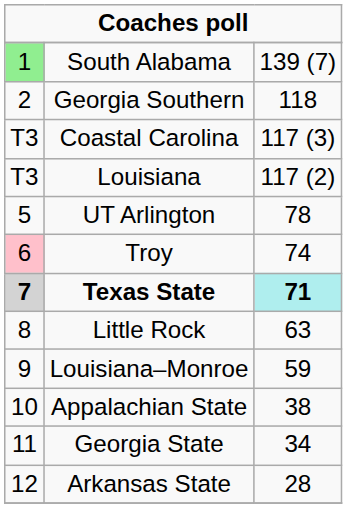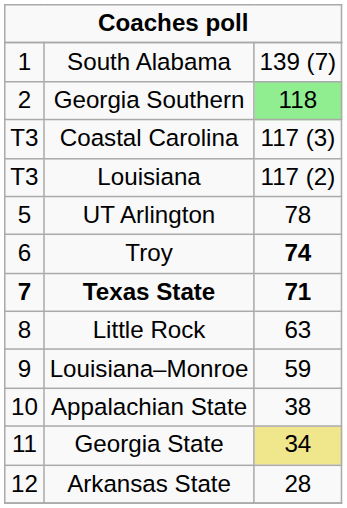(24, 61) lightgreen background -> (24, 61) no background
(298, 100) no background -> (298, 100) lightgreen background
(24, 253) pink background -> (24, 253) no background
(298, 253) normal -> (298, 253) bold
(24, 291) lightgrey background -> (24, 291) no background
(298, 291) paleturquoise background -> (298, 291) no background
(298, 445) no background -> (298, 445) khaki background
